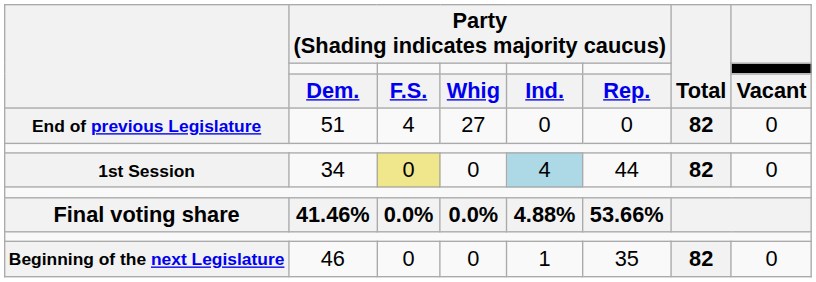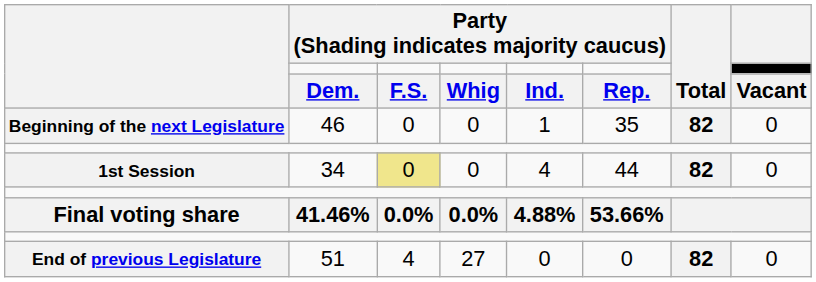rows swapped: (147, 125) <-> (147, 259)
(545, 169) lightblue background -> (545, 169) no background
